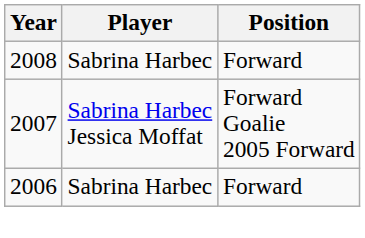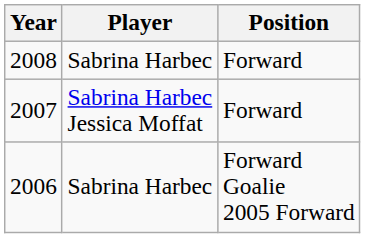(289, 123) Forward Goalie 2005 Forward -> (263, 110) Forward
(263, 186) Forward -> (289, 186) Forward Goalie 2005 Forward
